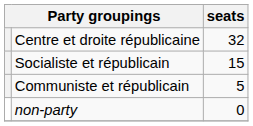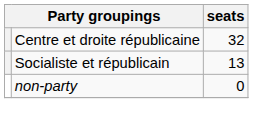(236, 63) 15 -> (236, 63) 13
- row: (102, 86)
